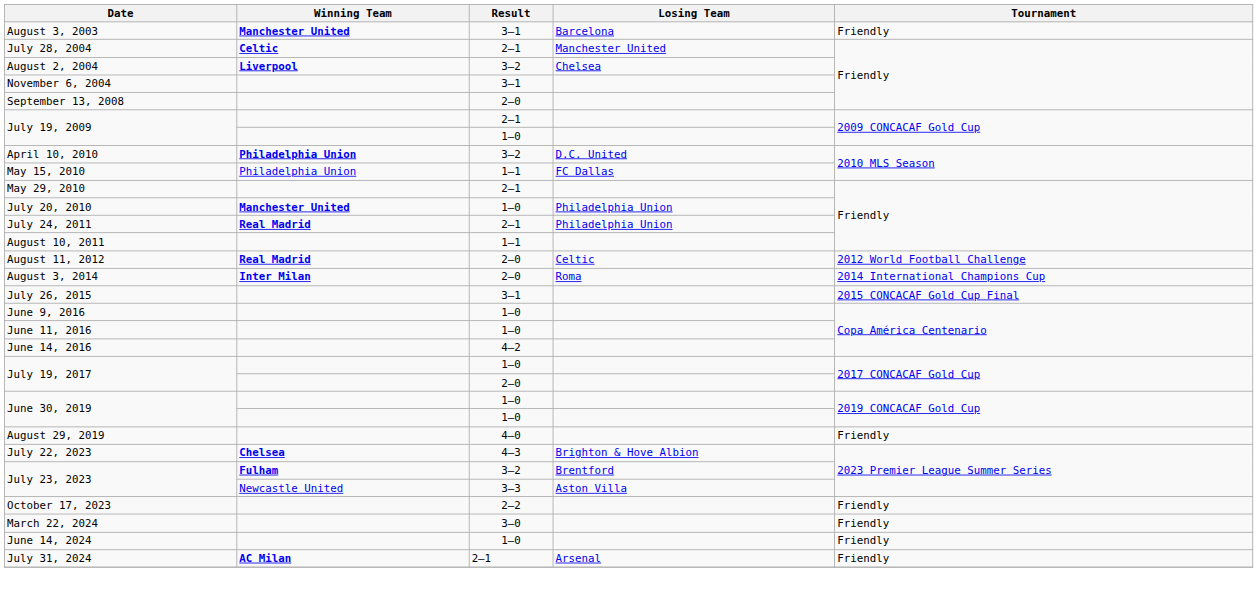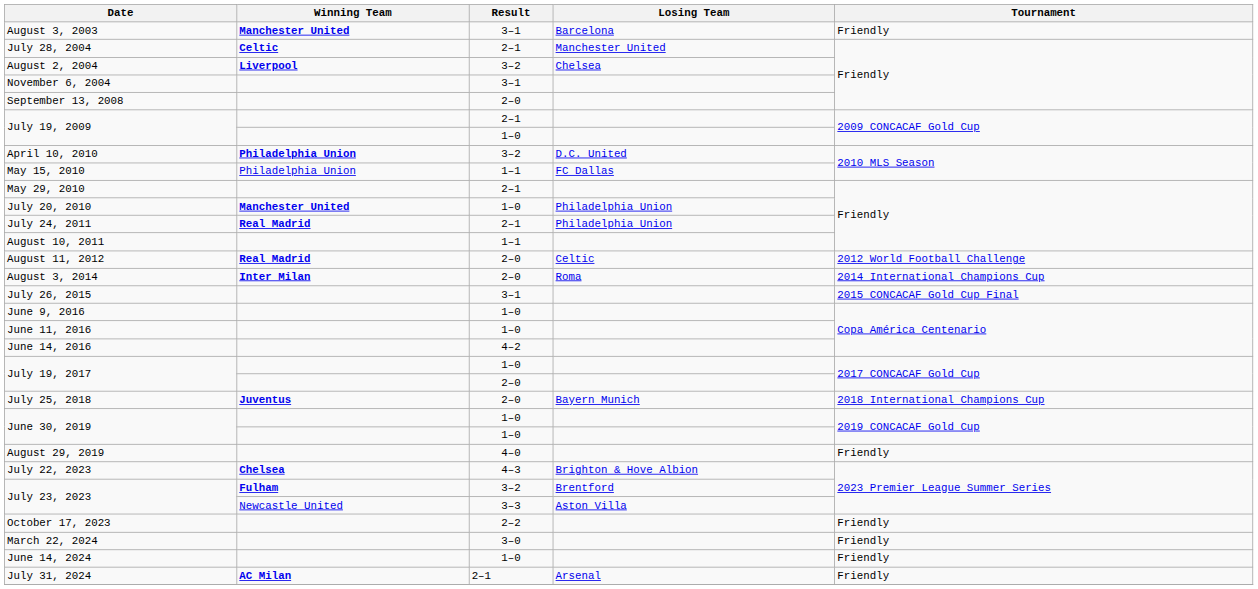+ row: (49, 400)
